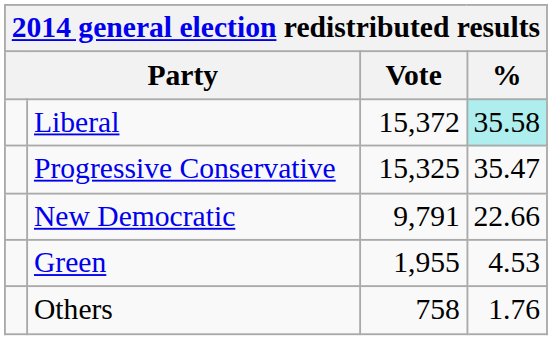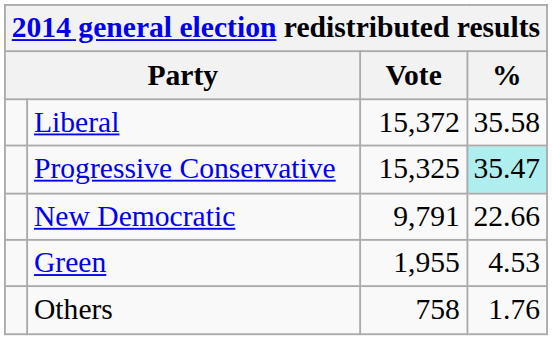(507, 121) paleturquoise background -> (507, 121) no background
(507, 168) no background -> (507, 168) paleturquoise background
